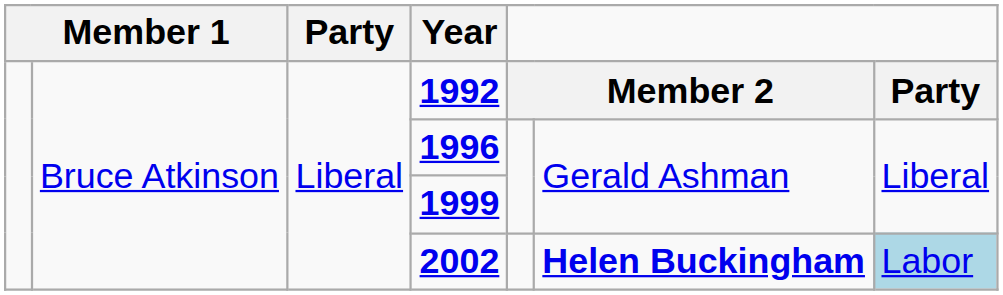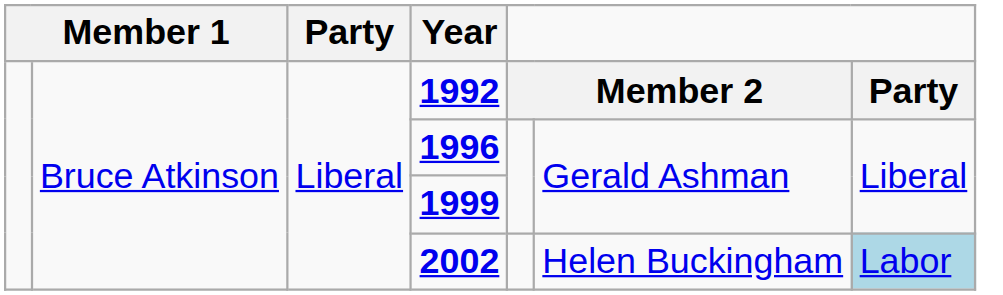(704, 260) bold -> (693, 260) normal
